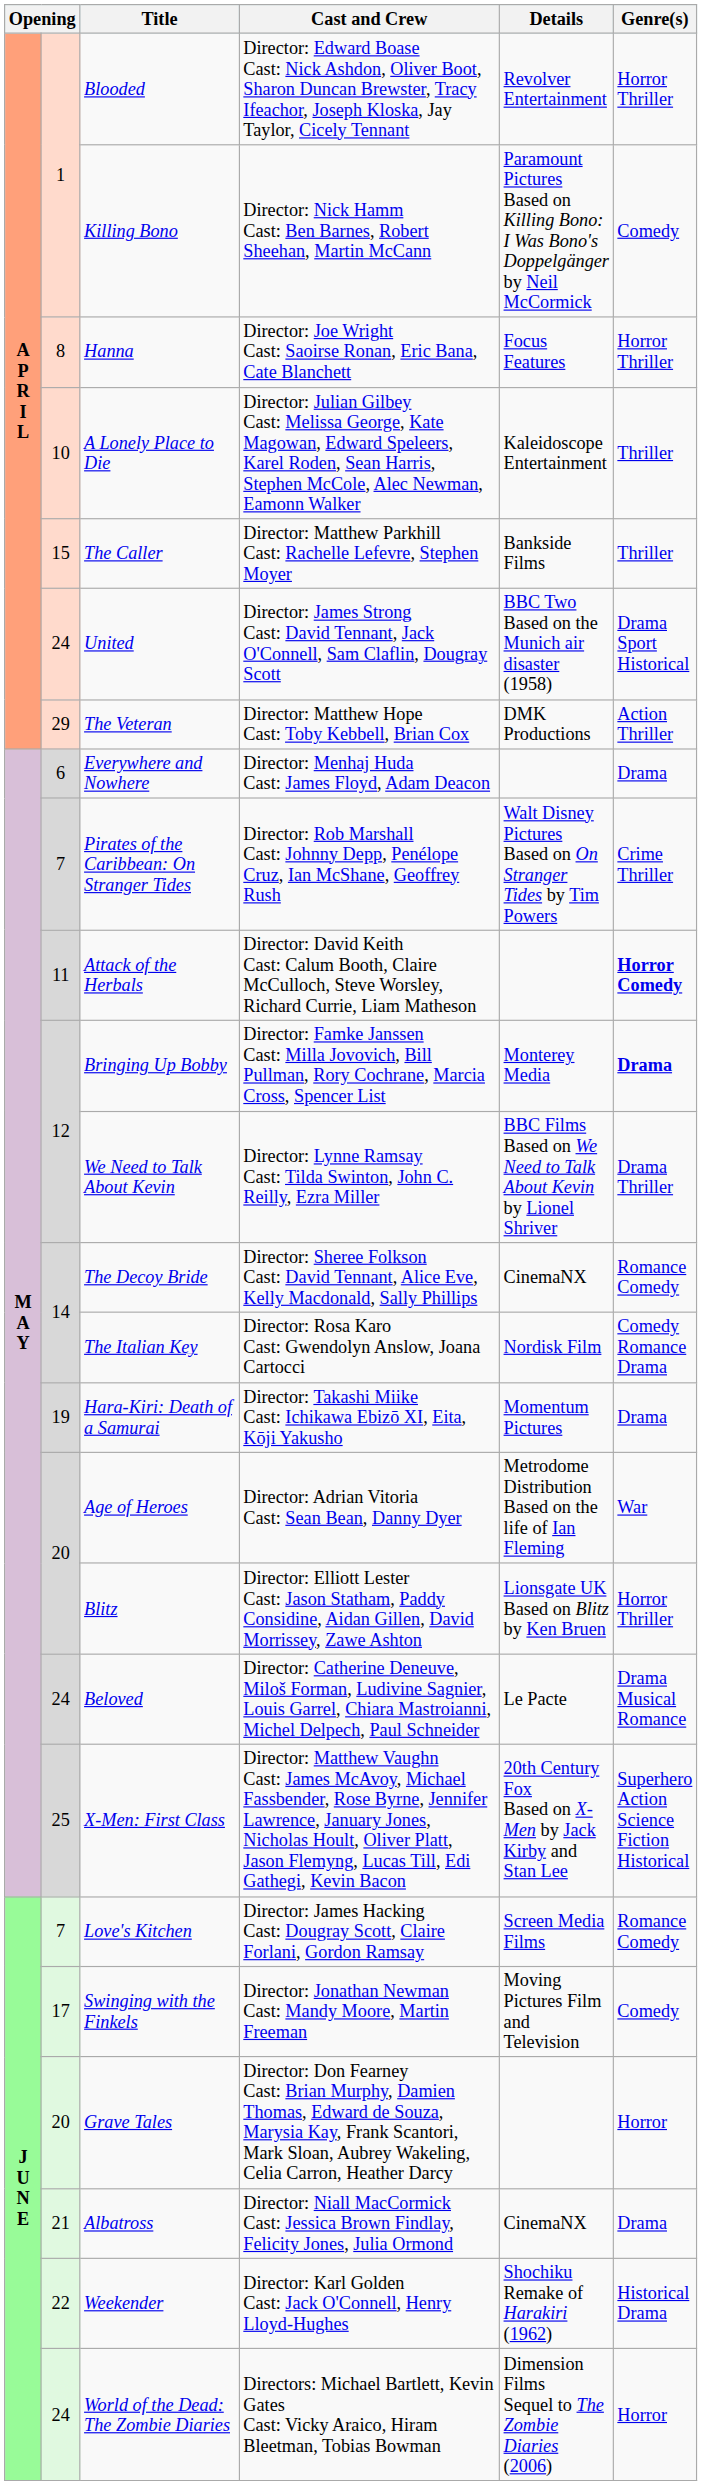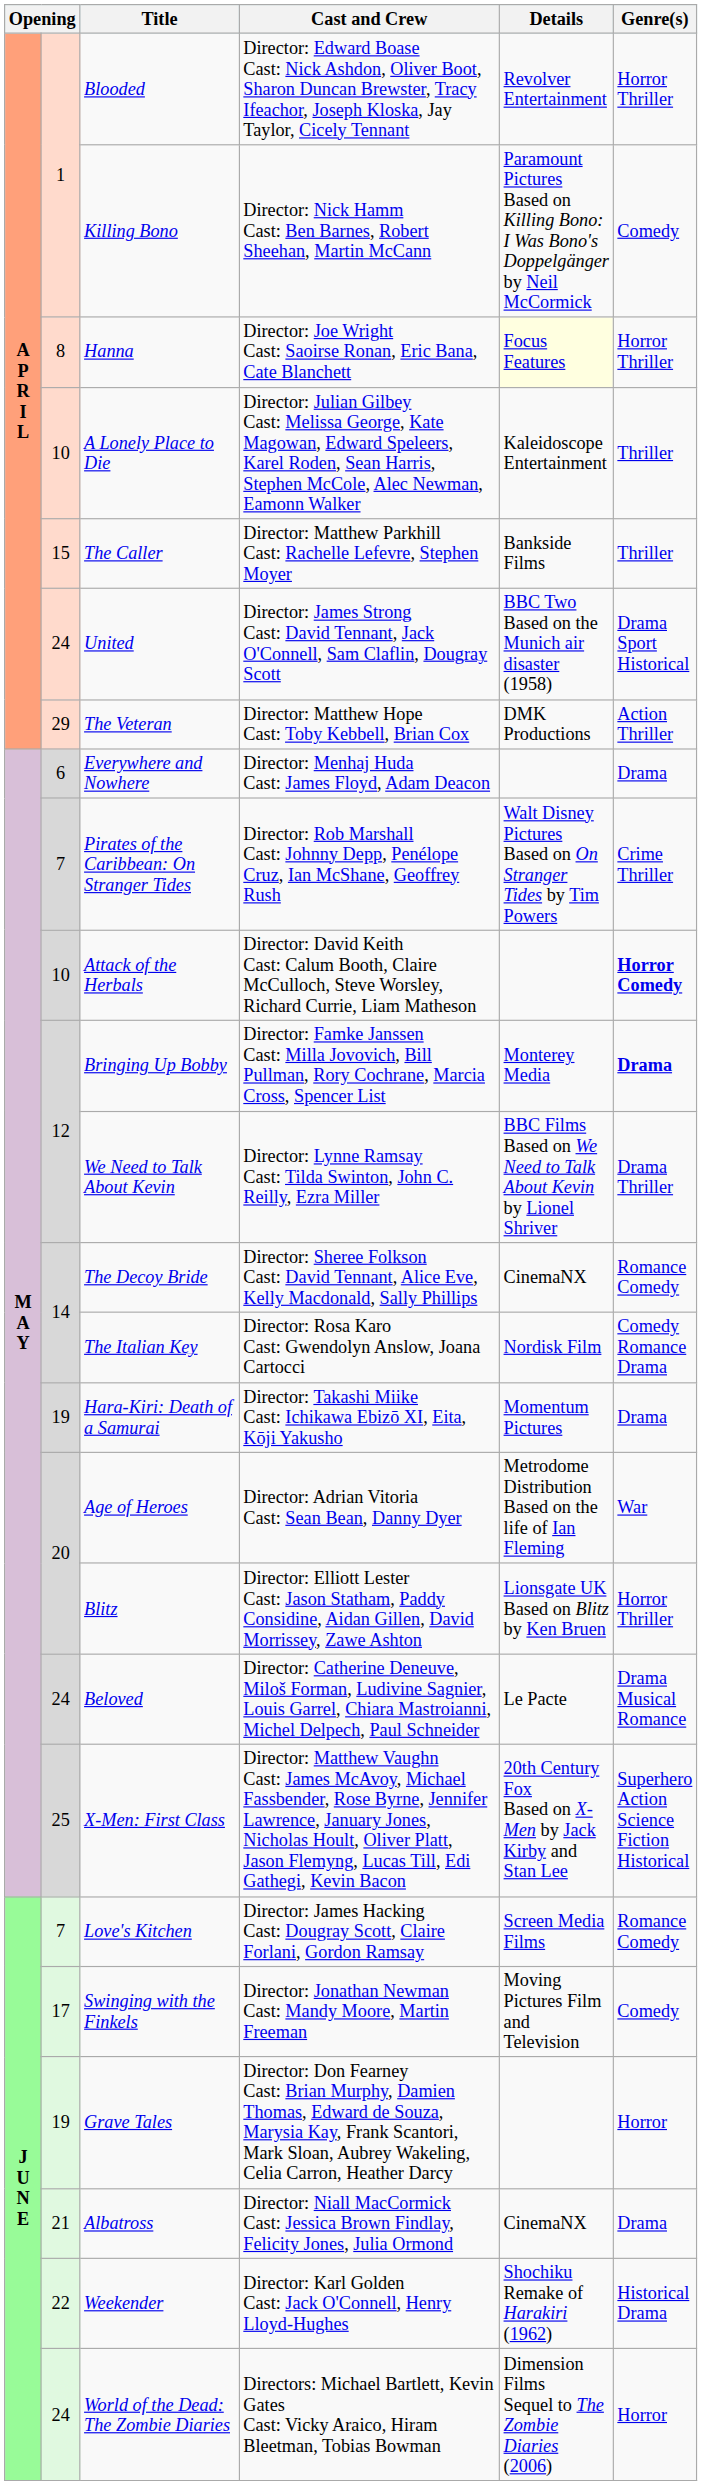(534, 351) no background -> (534, 351) lightyellow background
(61, 975) 11 -> (61, 975) 10
(61, 2122) 20 -> (61, 2122) 19
